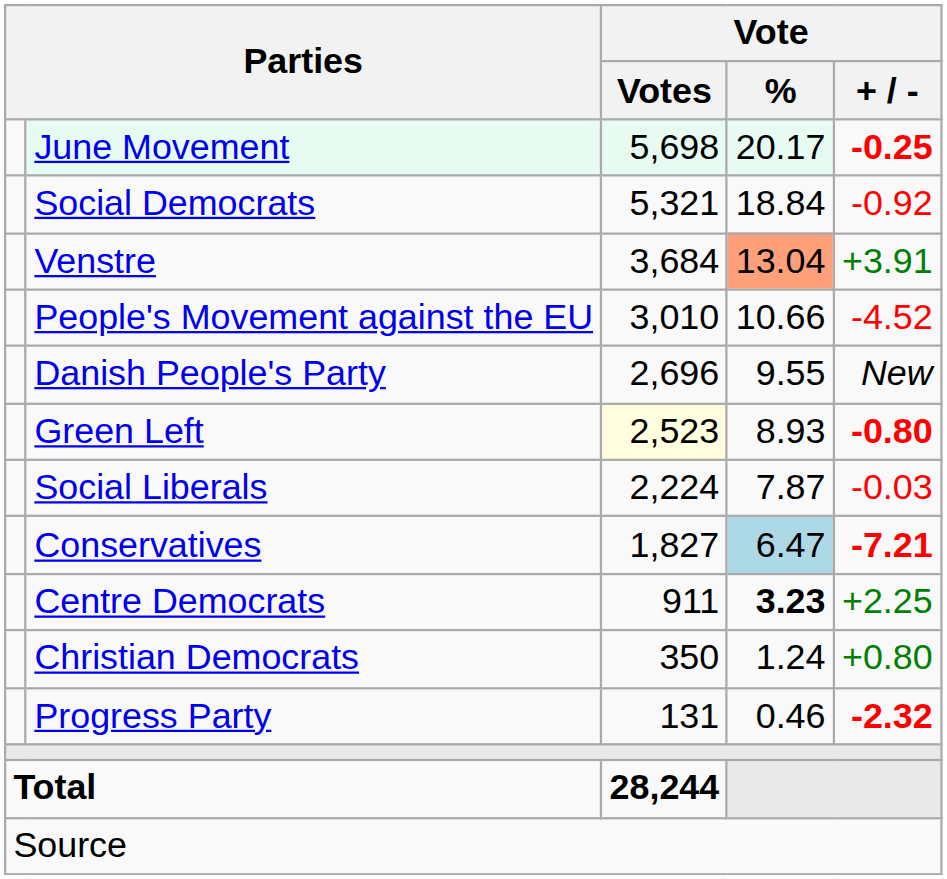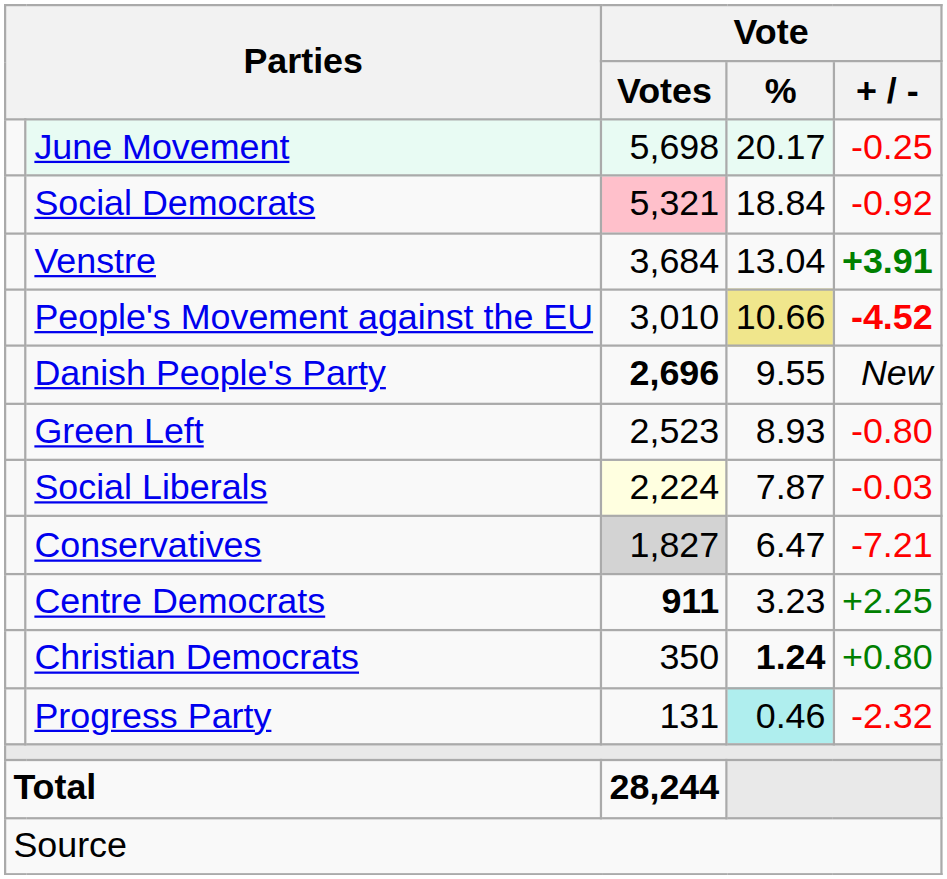(892, 146) bold -> (892, 146) normal
(674, 203) no background -> (674, 203) pink background
(781, 260) lightsalmon background -> (781, 260) no background
(887, 260) normal -> (887, 260) bold
(781, 317) no background -> (781, 317) khaki background
(892, 317) normal -> (892, 317) bold
(674, 373) normal -> (674, 373) bold
(674, 430) lightyellow background -> (674, 430) no background
(892, 430) bold -> (892, 430) normal
(674, 487) no background -> (674, 487) lightyellow background
(674, 544) no background -> (674, 544) lightgrey background
(791, 544) lightblue background -> (791, 544) no background
(892, 544) bold -> (892, 544) normal
(691, 601) normal -> (690, 601) bold
(791, 601) bold -> (791, 601) normal
(791, 658) normal -> (791, 658) bold
(791, 714) no background -> (791, 714) paleturquoise background
(892, 715) bold -> (892, 714) normal
